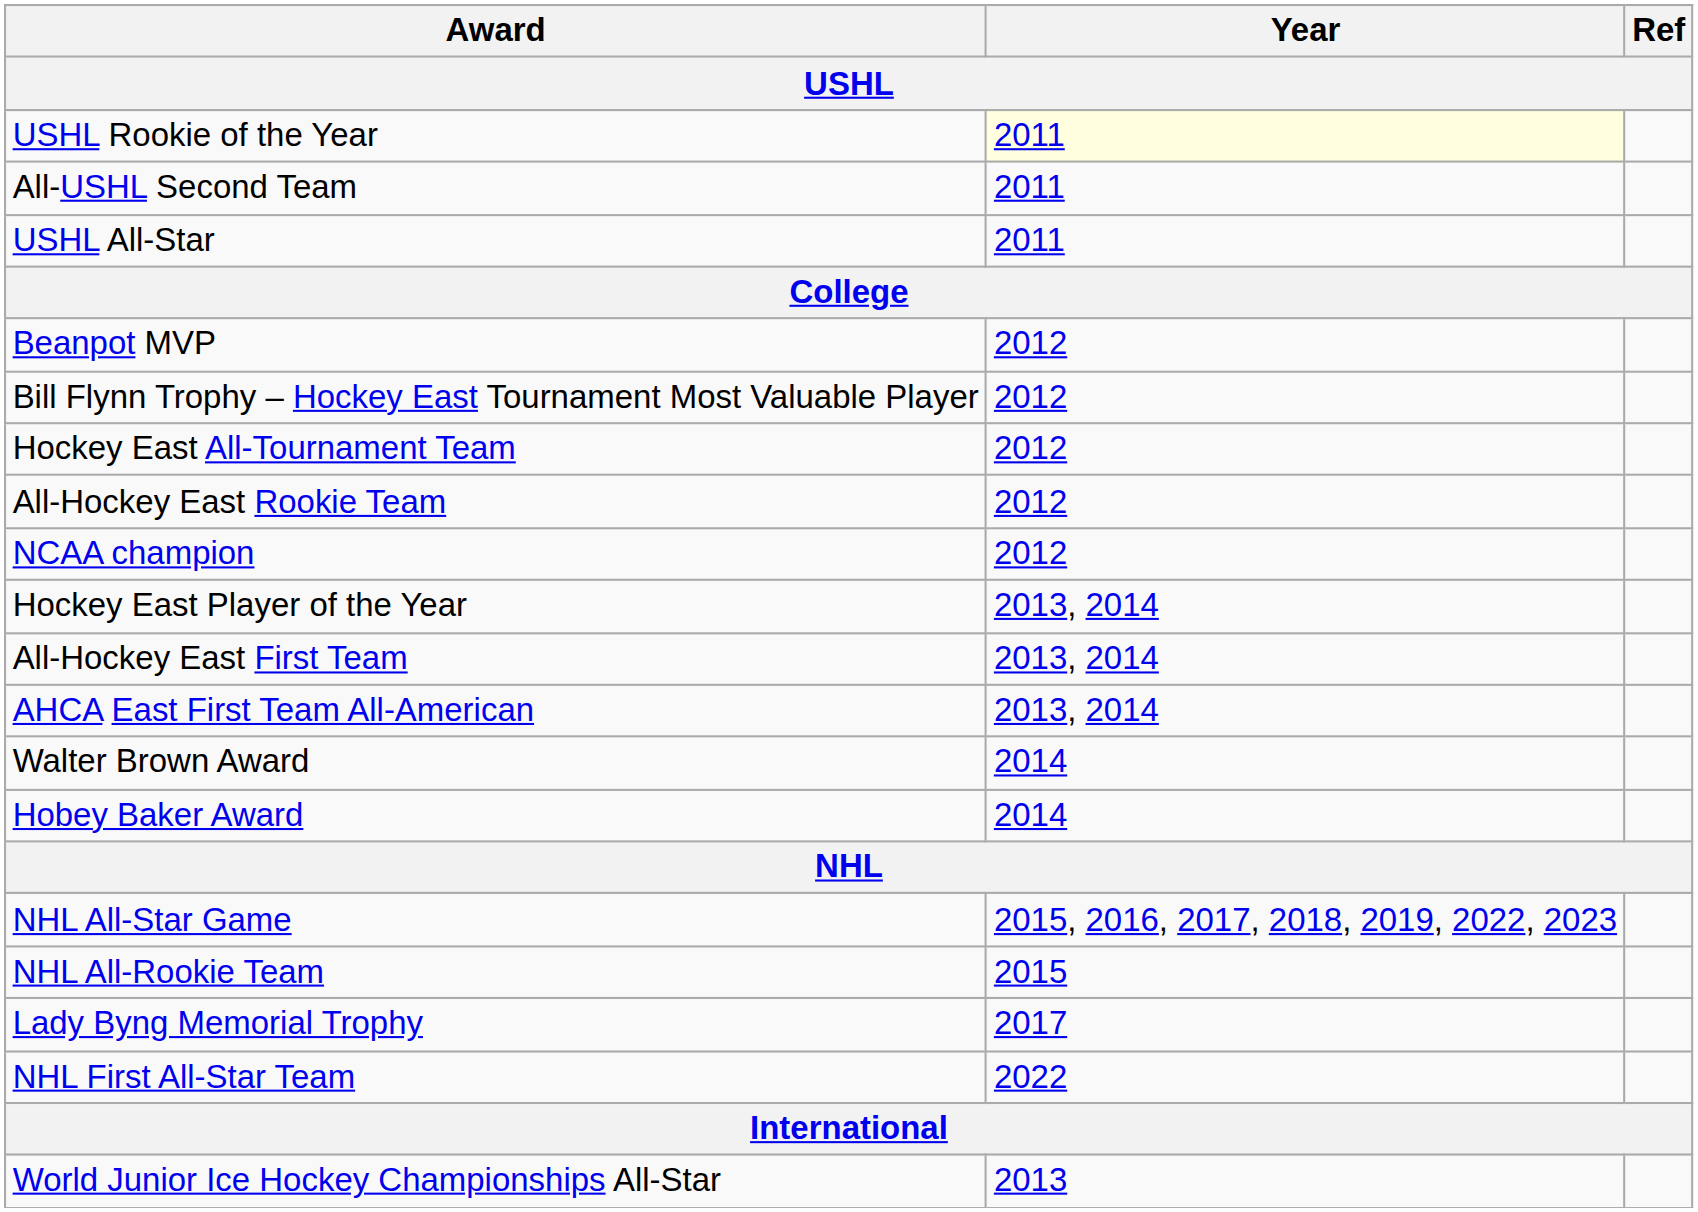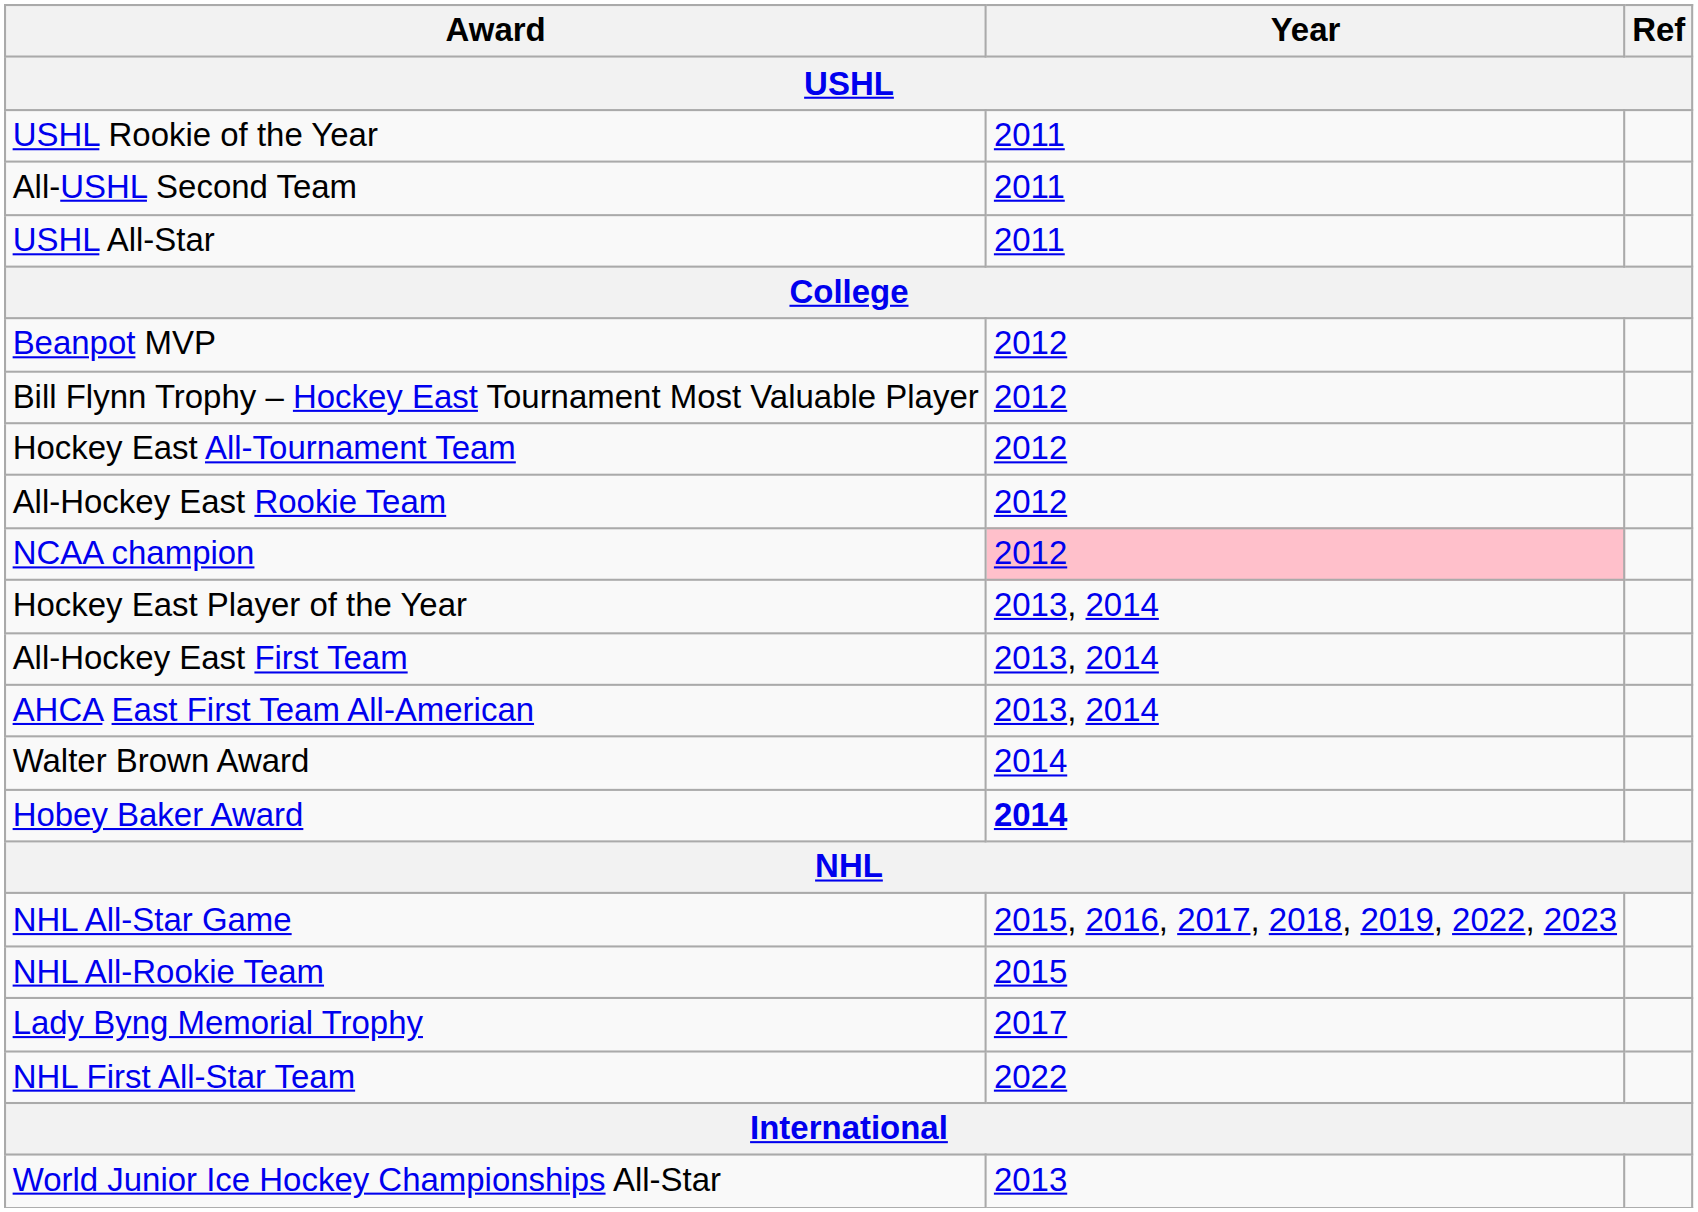(1029, 135) lightyellow background -> (1029, 135) no background
(1031, 553) no background -> (1031, 553) pink background
(1031, 814) normal -> (1031, 814) bold
